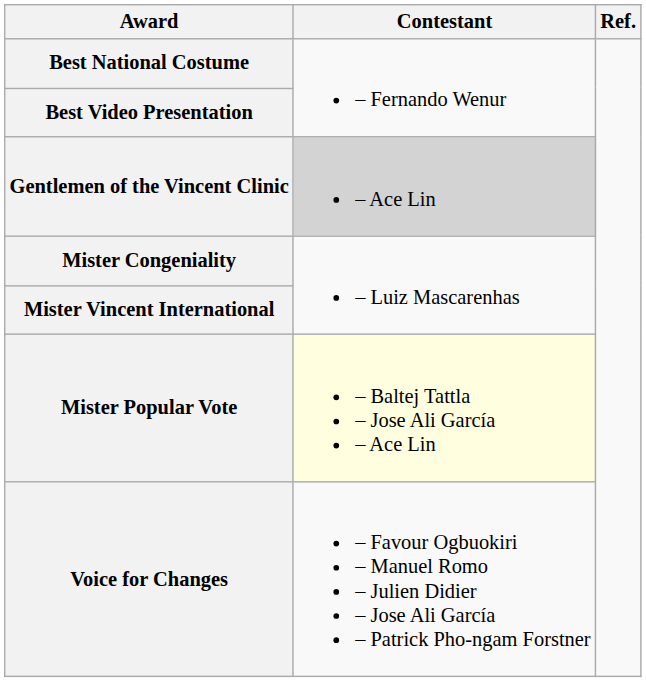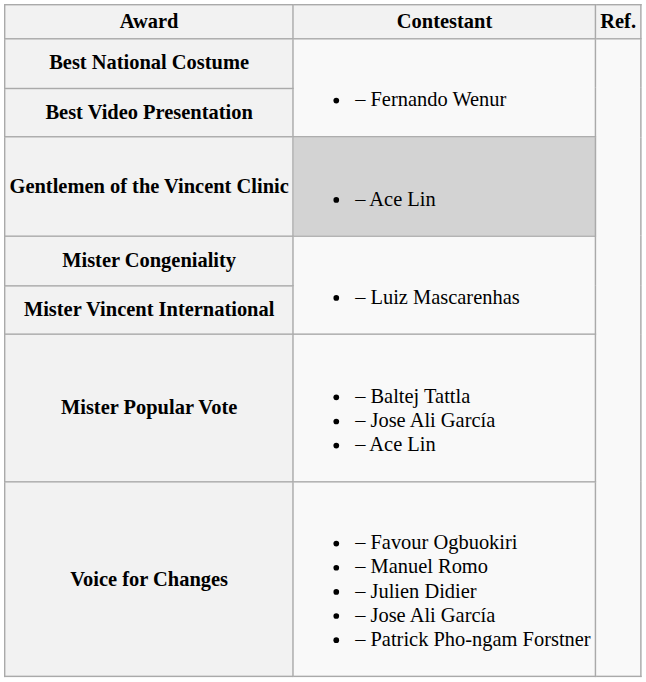(445, 421) lightyellow background -> (445, 421) no background
